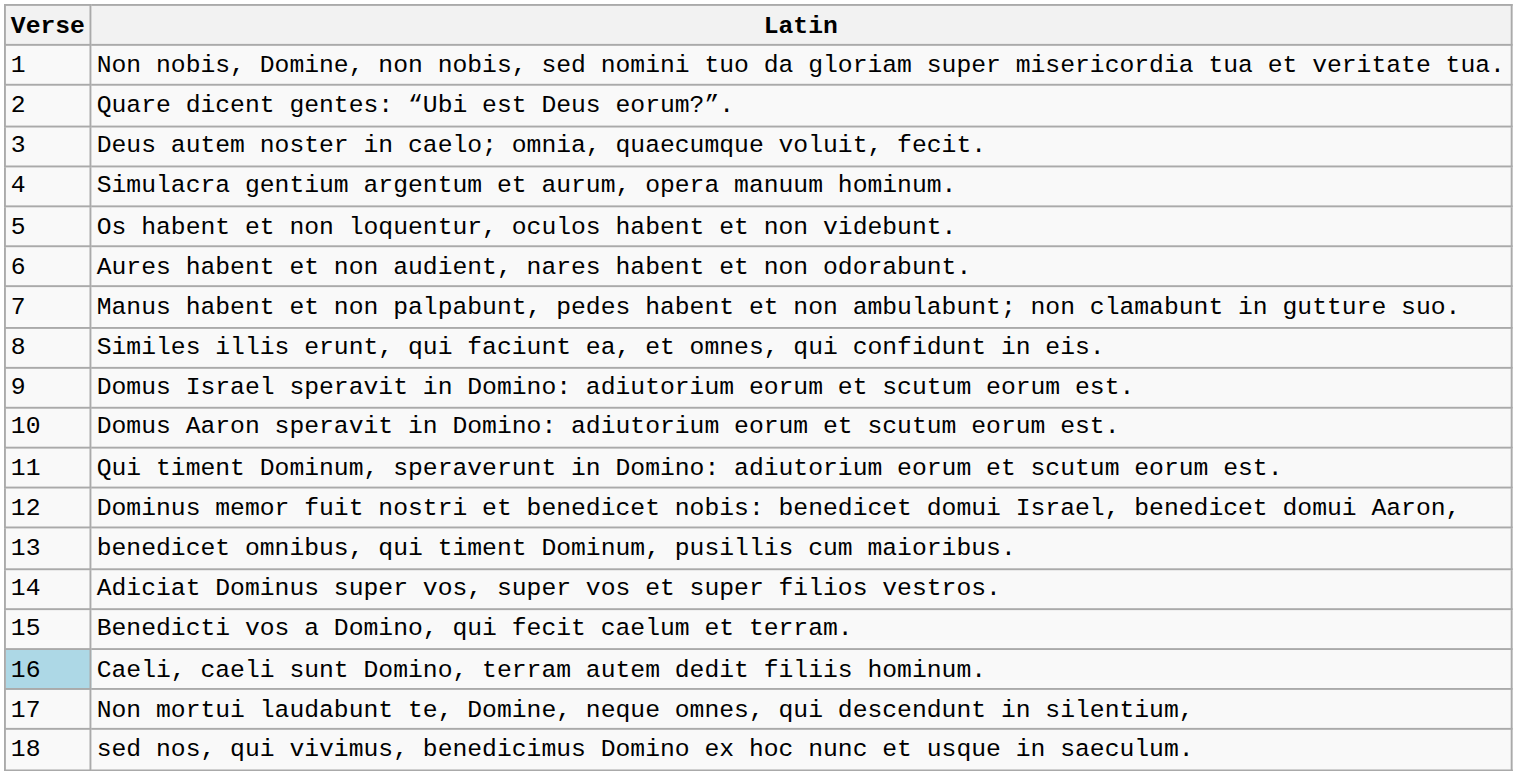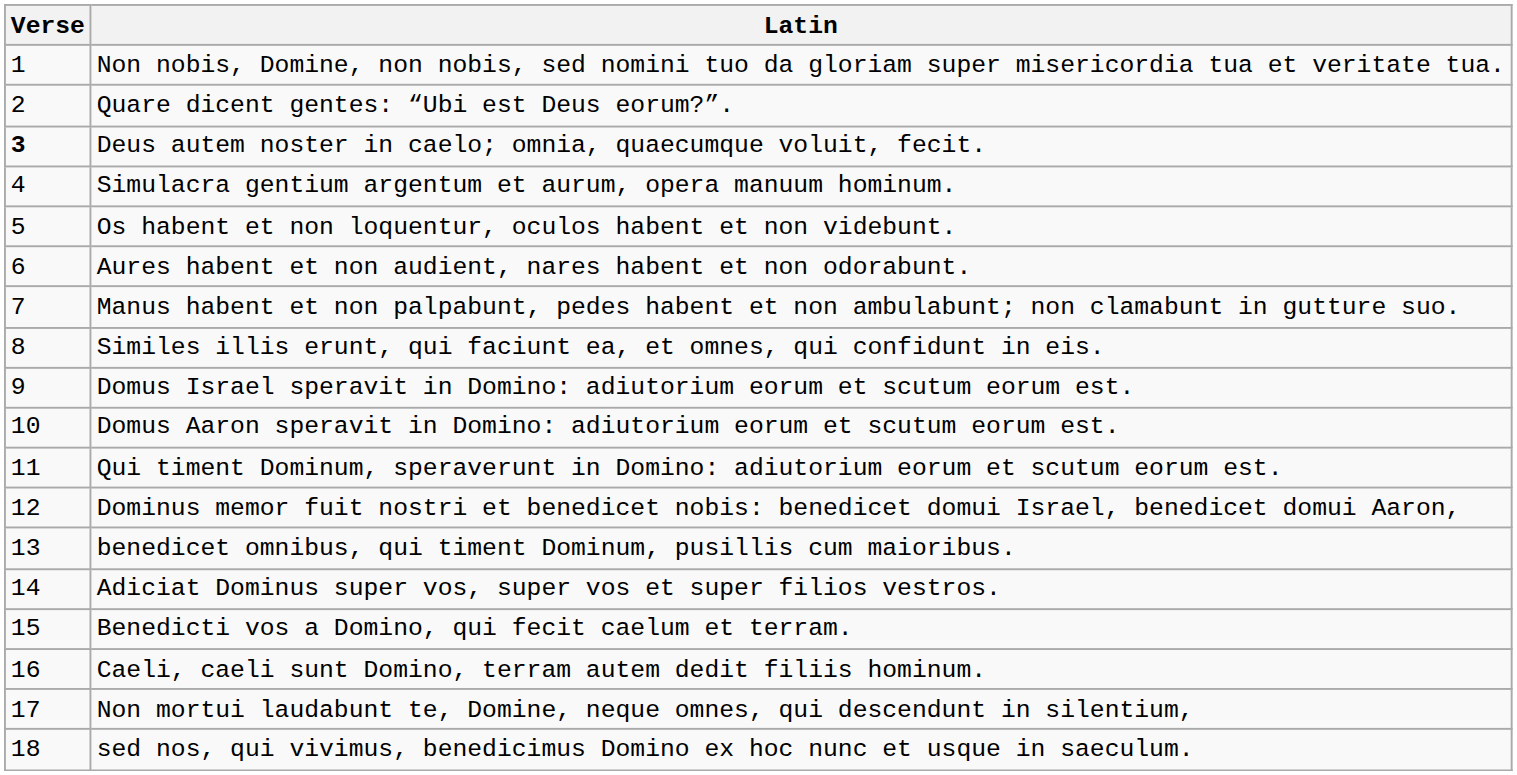(18, 146) normal -> (18, 146) bold
(26, 669) lightblue background -> (26, 669) no background
